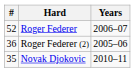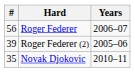(11, 28) 52 -> (11, 28) 56
(11, 43) 36 -> (11, 43) 39
